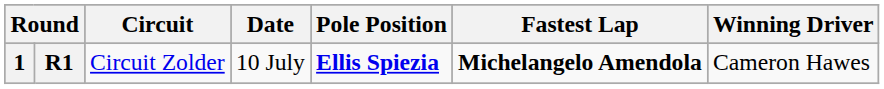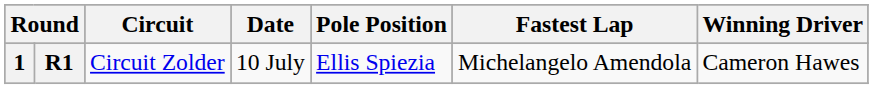(378, 62) bold -> (376, 62) normal
(580, 62) bold -> (575, 62) normal
